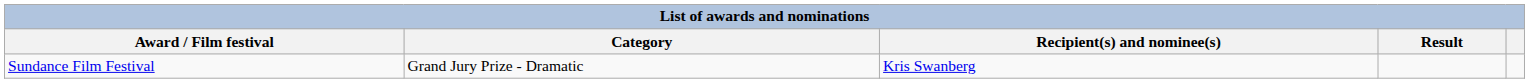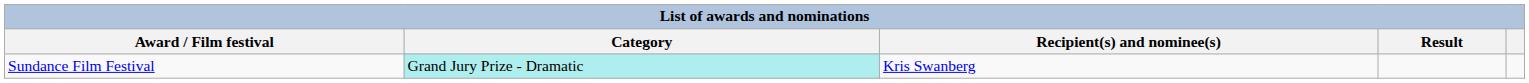(495, 66) no background -> (495, 66) paleturquoise background
